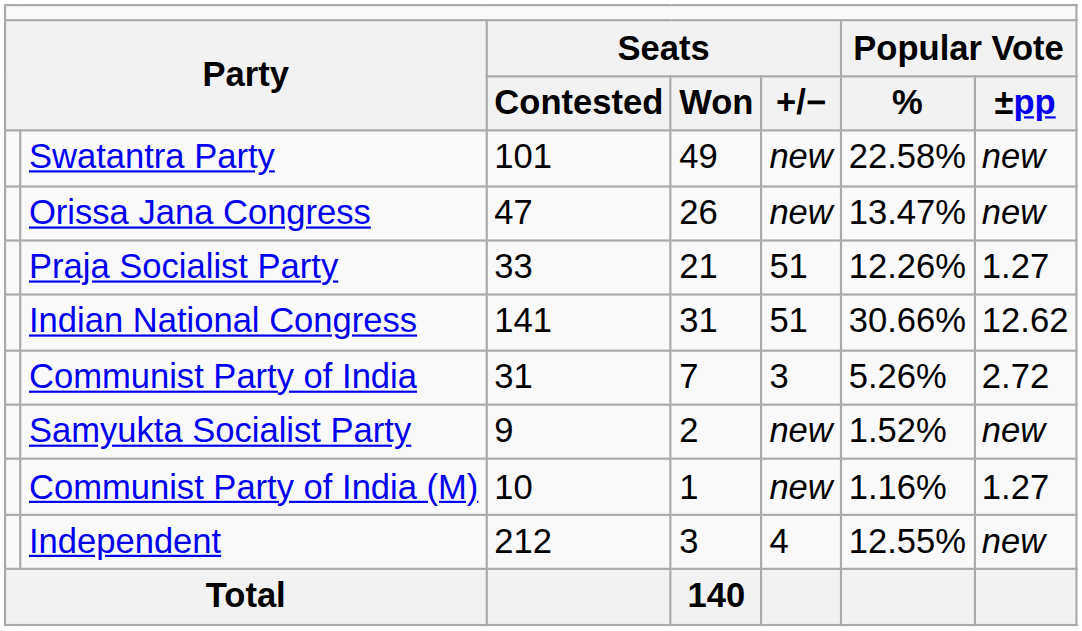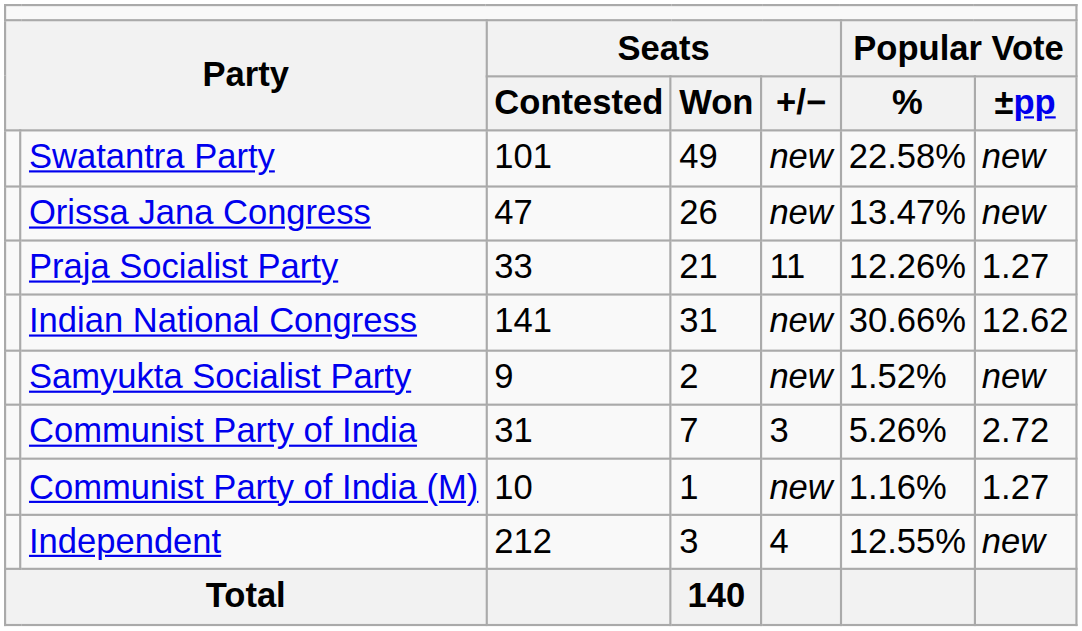(789, 267) 51 -> (787, 267) 11
(789, 321) 51 -> (801, 321) new
rows swapped: (223, 376) <-> (220, 431)
